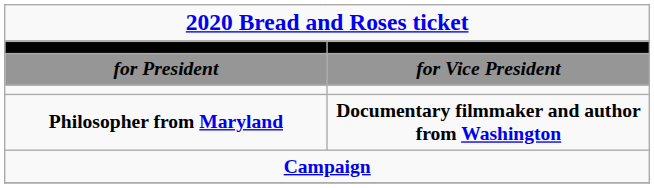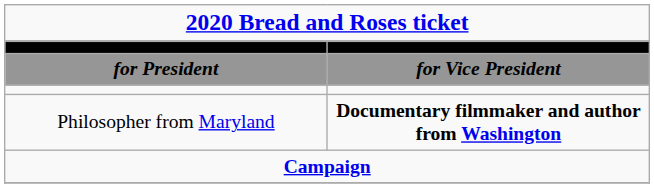(166, 122) bold -> (166, 122) normal
